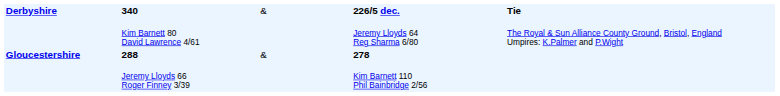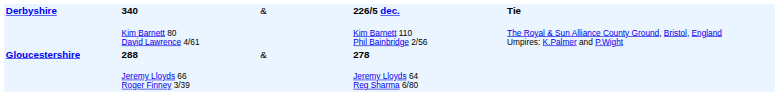(386, 38) Jeremy Lloyds 64 Reg Sharma 6/80 -> (390, 38) Kim Barnett 110 Phil Bainbridge 2/56
(390, 81) Kim Barnett 110 Phil Bainbridge 2/56 -> (386, 81) Jeremy Lloyds 64 Reg Sharma 6/80
